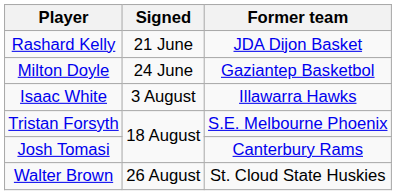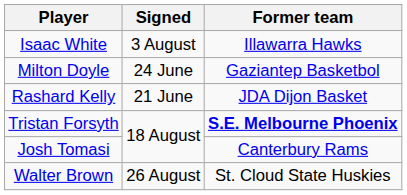rows swapped: (64, 44) <-> (64, 96)
(298, 123) normal -> (303, 123) bold
